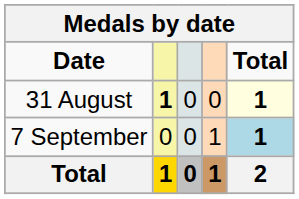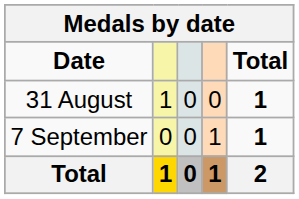(166, 99) bold -> (166, 99) normal
(260, 99) lightyellow background -> (260, 99) no background
(260, 137) lightblue background -> (260, 137) no background
